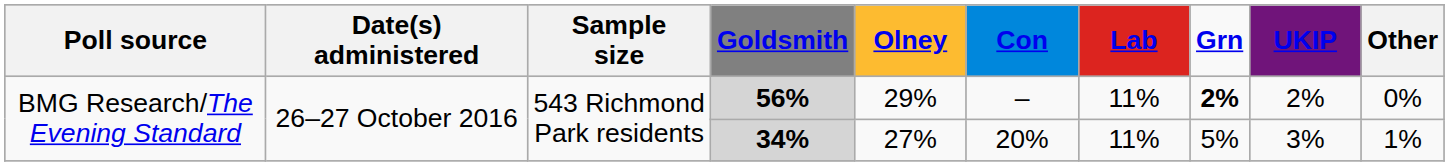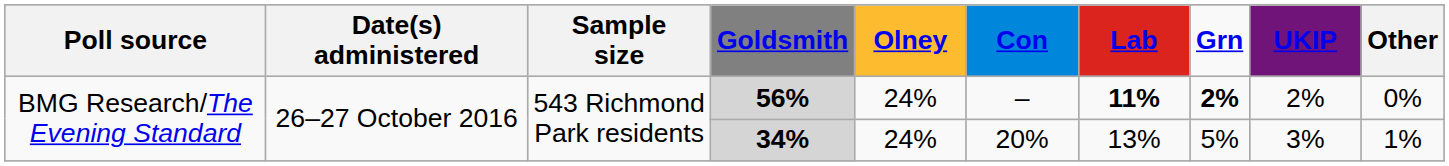(910, 97) 29% -> (910, 97) 24%
(1134, 97) normal -> (1134, 97) bold
(910, 139) 27% -> (910, 139) 24%
(1134, 139) 11% -> (1134, 139) 13%
